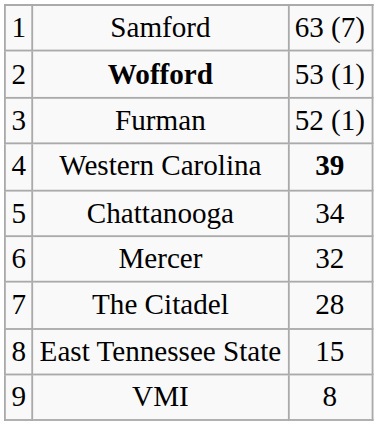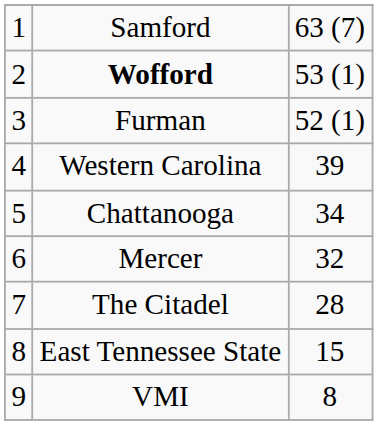(330, 166) bold -> (330, 166) normal
